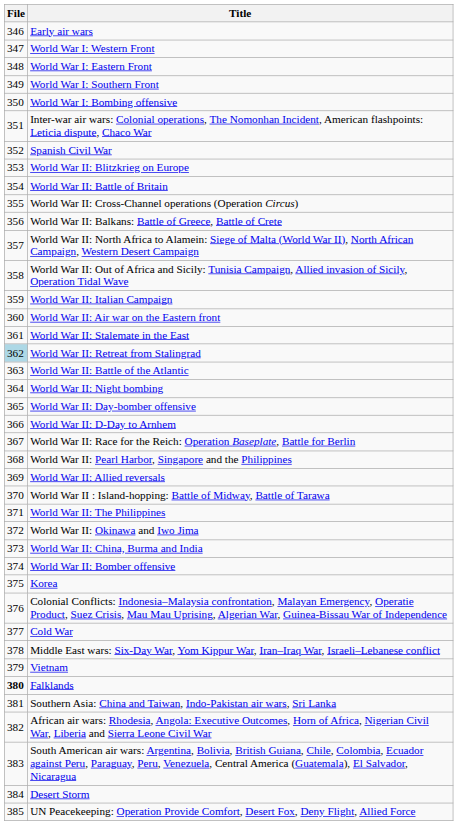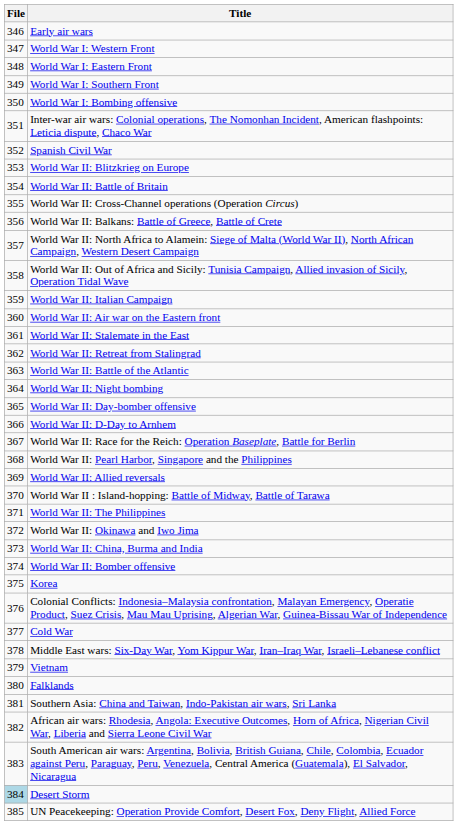(15, 353) lightblue background -> (15, 353) no background
(15, 685) bold -> (15, 685) normal
(15, 794) no background -> (15, 794) lightblue background
